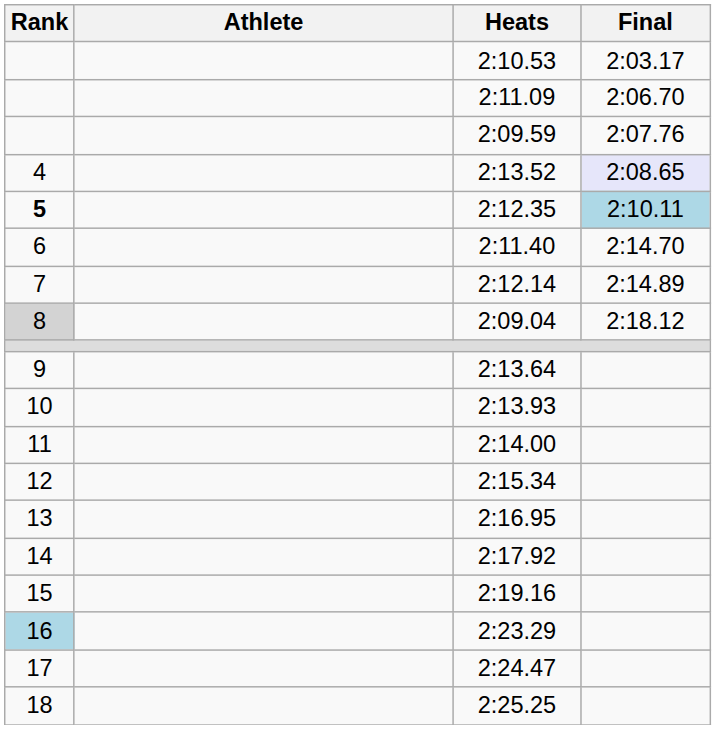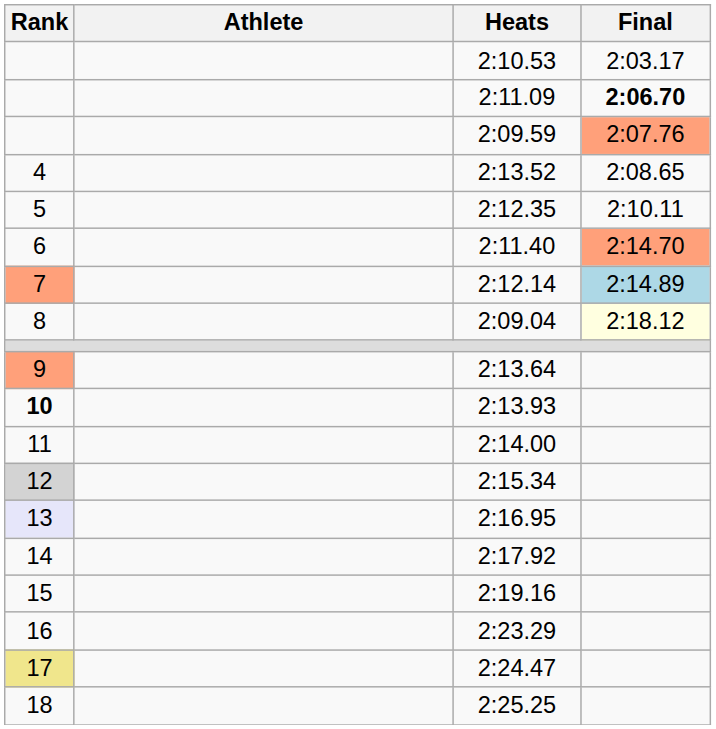(645, 97) normal -> (645, 97) bold
(645, 135) no background -> (645, 135) lightsalmon background
(645, 172) lavender background -> (645, 172) no background
(40, 209) bold -> (40, 209) normal
(645, 209) lightblue background -> (645, 209) no background
(645, 246) no background -> (645, 246) lightsalmon background
(40, 284) no background -> (40, 284) lightsalmon background
(645, 284) no background -> (645, 284) lightblue background
(40, 321) lightgrey background -> (40, 321) no background
(645, 321) no background -> (645, 321) lightyellow background
(40, 369) no background -> (40, 369) lightsalmon background
(40, 407) normal -> (40, 407) bold
(40, 481) no background -> (40, 481) lightgrey background
(40, 518) no background -> (40, 518) lavender background
(40, 630) lightblue background -> (40, 630) no background
(40, 668) no background -> (40, 668) khaki background
